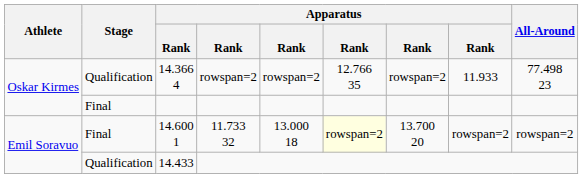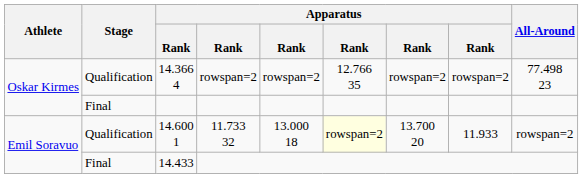(480, 77) 11.933 -> (480, 77) rowspan=2
(98, 134) Final -> (119, 134) Qualification
(480, 134) rowspan=2 -> (480, 134) 11.933
(119, 163) Qualification -> (98, 163) Final
